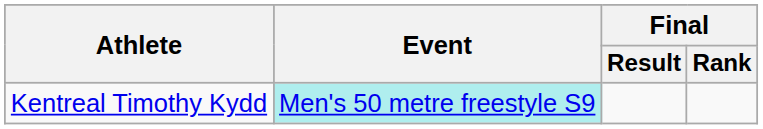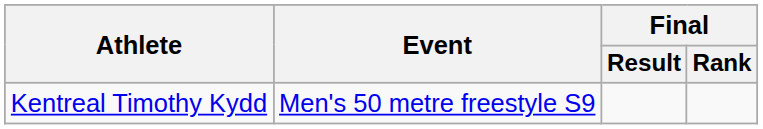(437, 104) paleturquoise background -> (437, 104) no background
